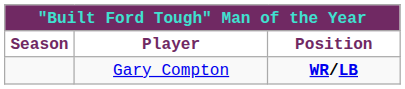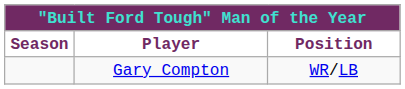(334, 70) bold -> (334, 70) normal
